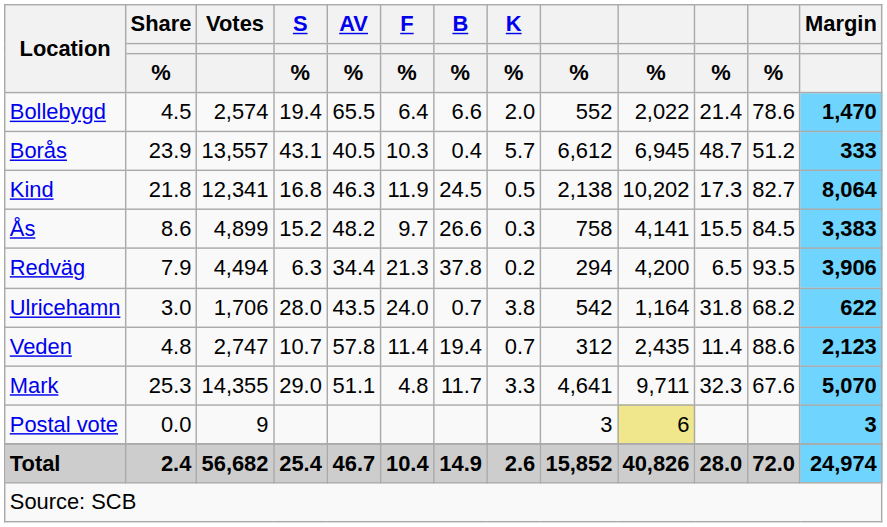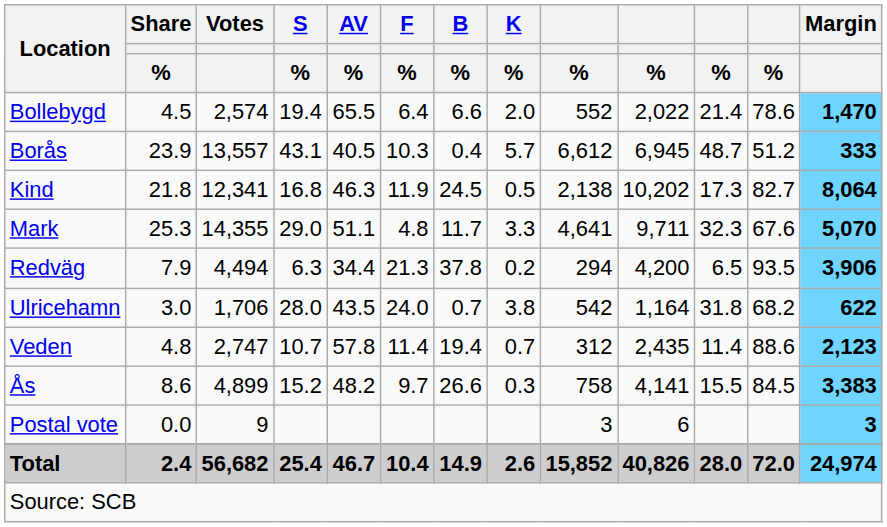rows swapped: (34, 385) <-> (23, 229)
(683, 424) khaki background -> (683, 424) no background
